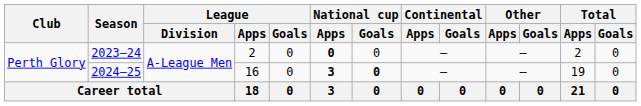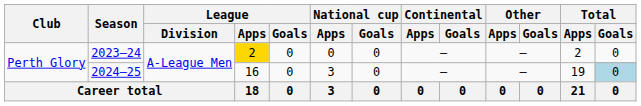(252, 53) no background -> (252, 53) gold background
(331, 53) bold -> (331, 53) normal
(331, 72) bold -> (331, 72) normal
(377, 72) bold -> (377, 72) normal
(616, 72) no background -> (616, 72) lightblue background
